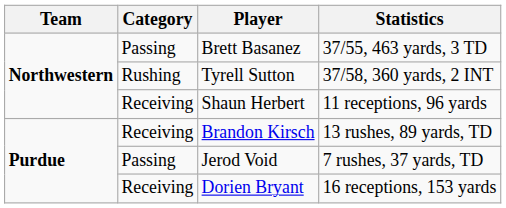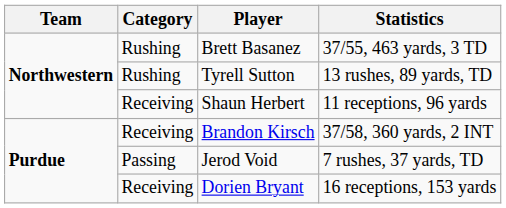(149, 47) Passing -> (151, 47) Rushing
(408, 75) 37/58, 360 yards, 2 INT -> (407, 75) 13 rushes, 89 yards, TD
(407, 132) 13 rushes, 89 yards, TD -> (408, 132) 37/58, 360 yards, 2 INT
